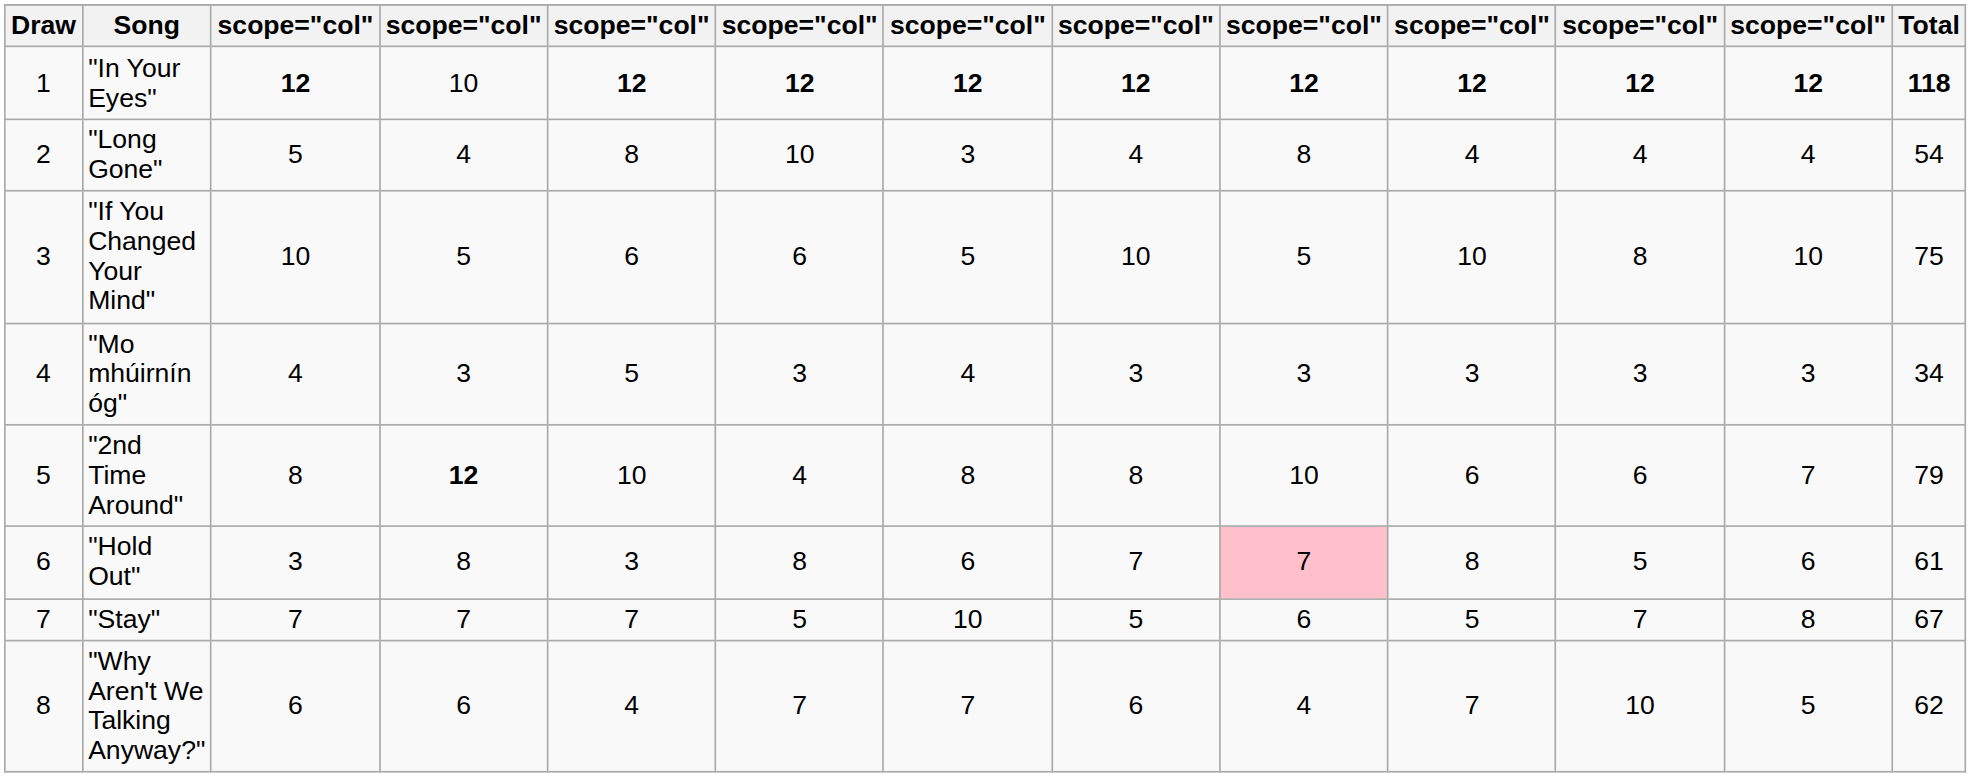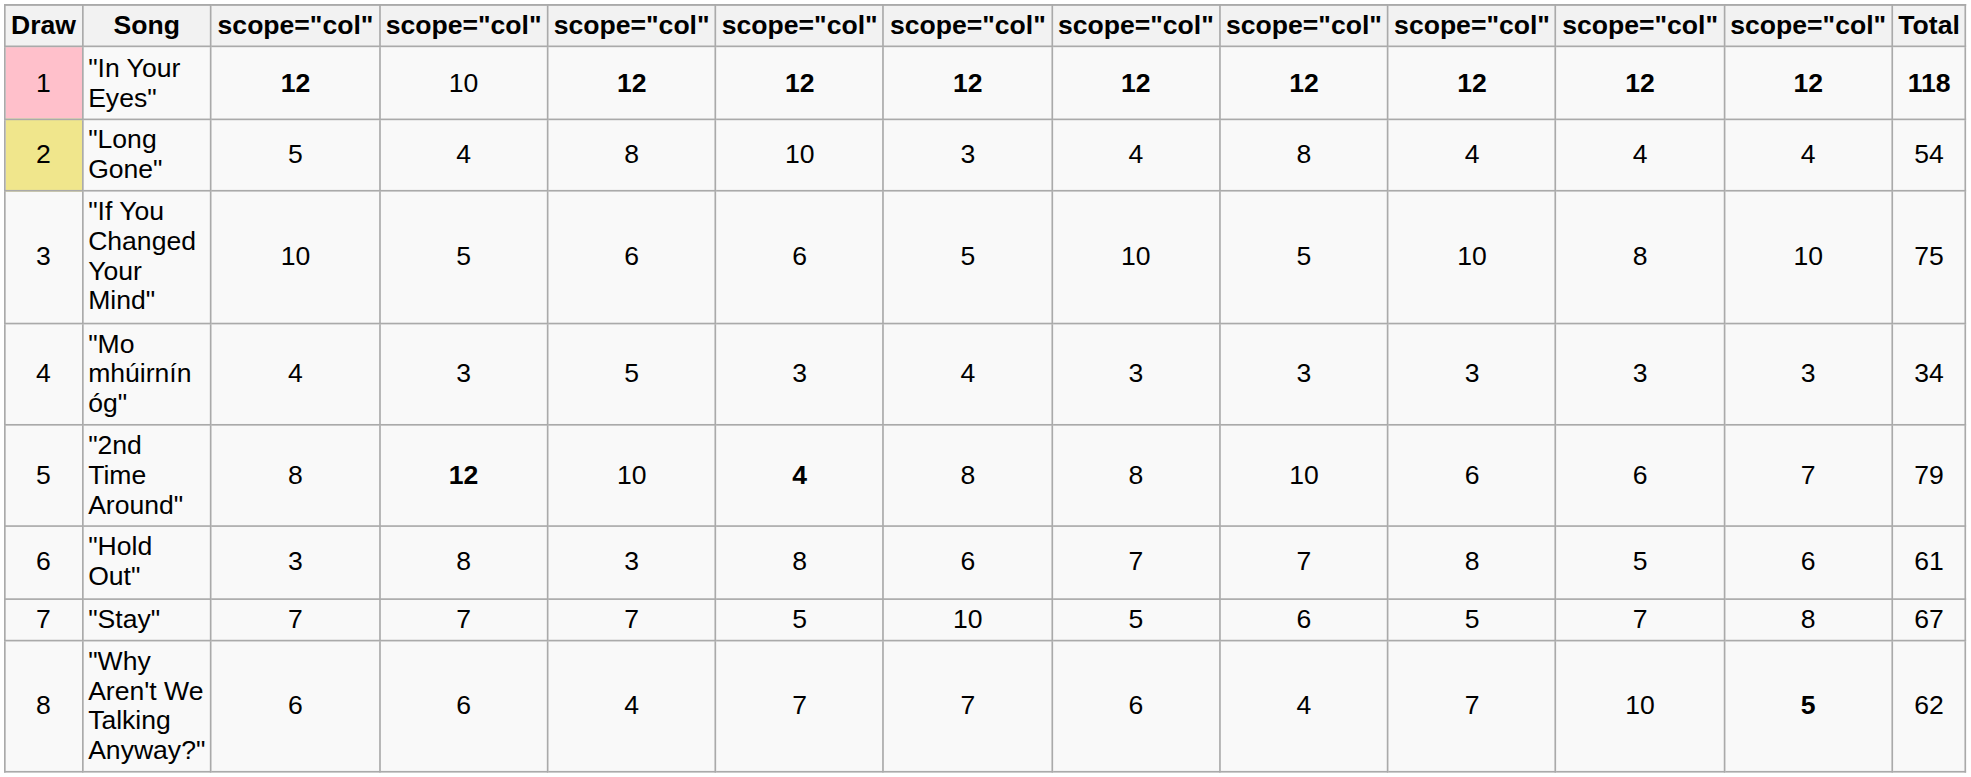(43, 82) no background -> (43, 82) pink background
(43, 154) no background -> (43, 154) khaki background
(800, 475) normal -> (800, 475) bold
(1304, 562) pink background -> (1304, 562) no background
(1808, 706) normal -> (1808, 706) bold
